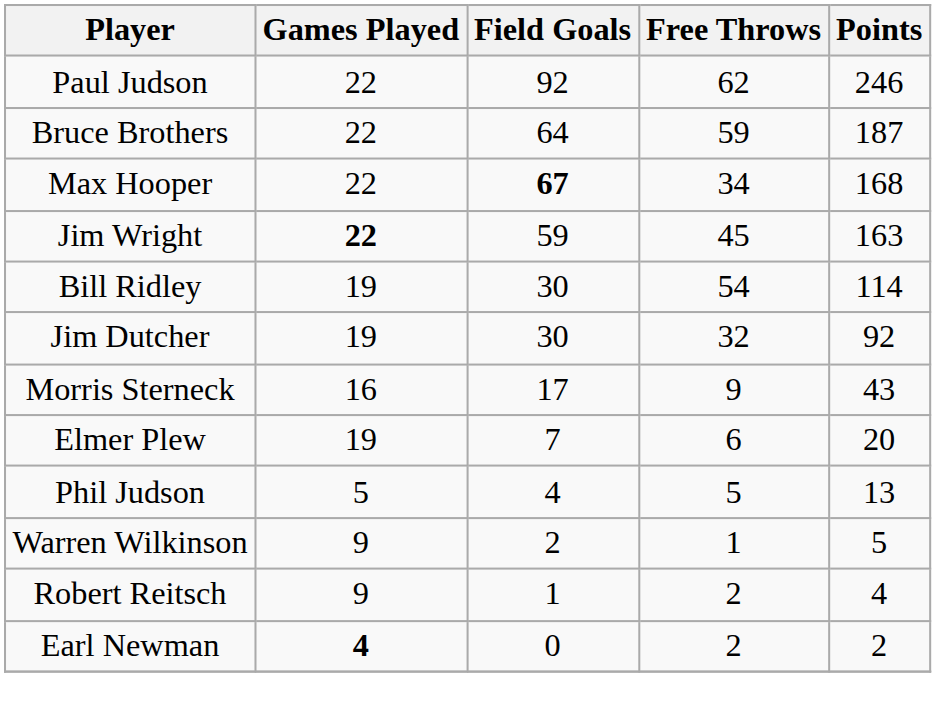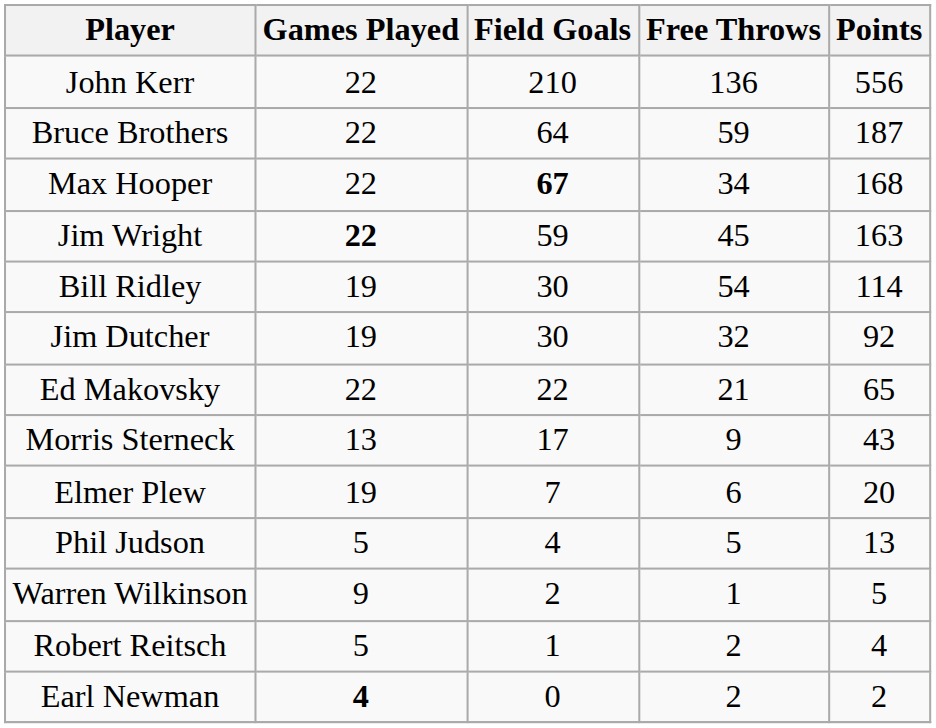+ row: (130, 81)
- row: (130, 81)
+ row: (130, 388)
(361, 388) 16 -> (361, 440) 13
(361, 593) 9 -> (361, 645) 5
